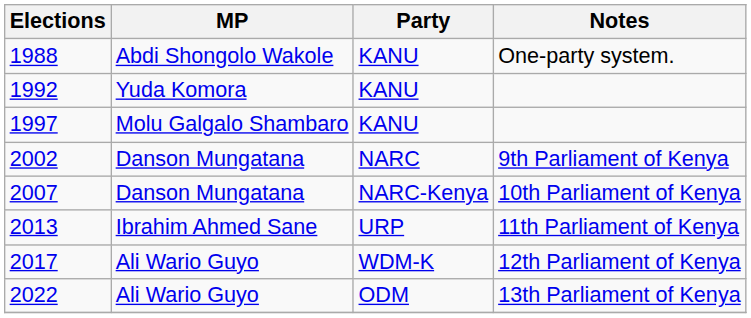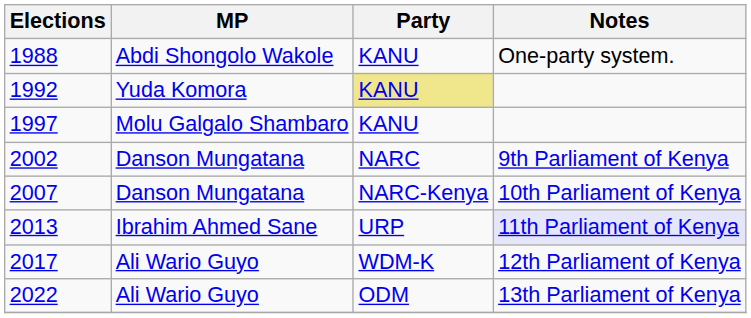(389, 90) no background -> (389, 90) khaki background
(619, 227) no background -> (619, 227) lavender background
